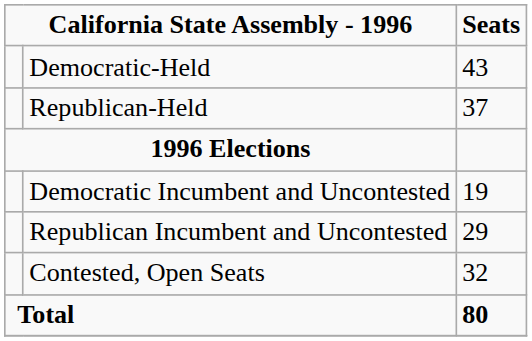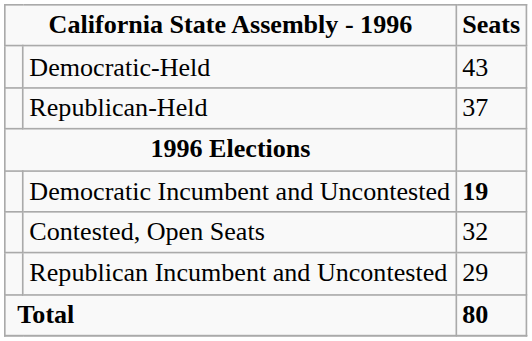(475, 190) normal -> (475, 190) bold
rows swapped: (238, 231) <-> (147, 273)
